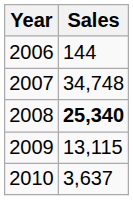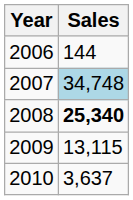(94, 83) no background -> (94, 83) lightblue background
